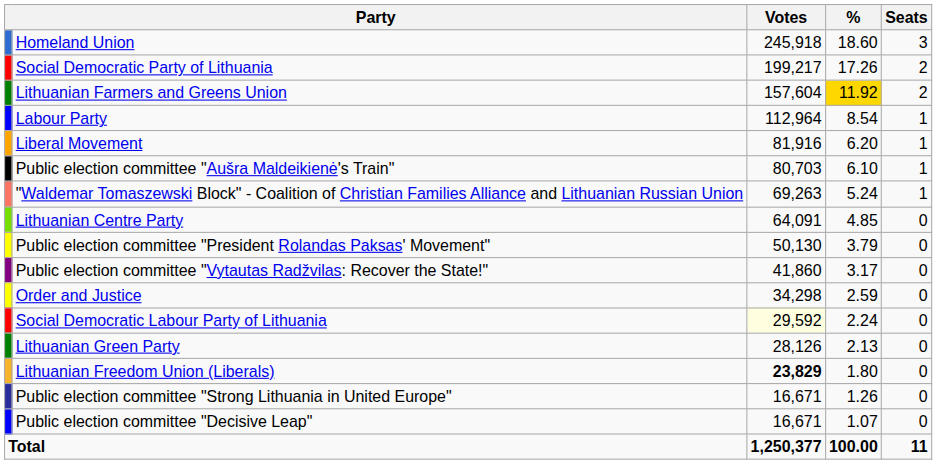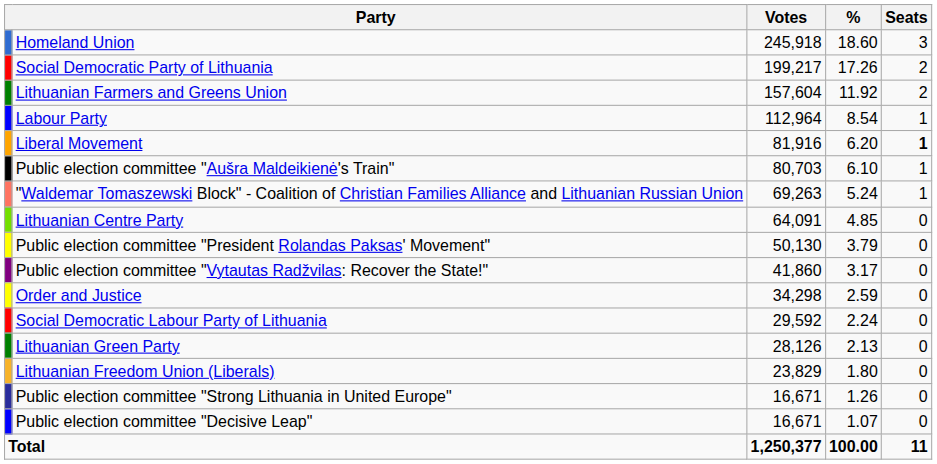(858, 93) gold background -> (858, 93) no background
(923, 144) normal -> (923, 144) bold
(797, 321) lightyellow background -> (797, 321) no background
(797, 371) bold -> (797, 371) normal
